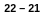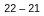(22, 8) bold -> (22, 8) normal
